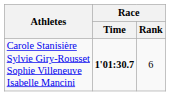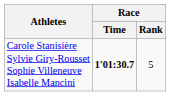(151, 65) 6 -> (151, 65) 5
